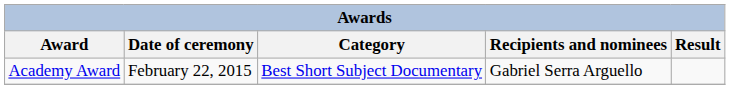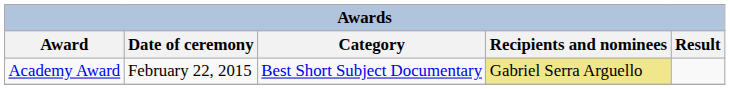(566, 71) no background -> (566, 71) khaki background
